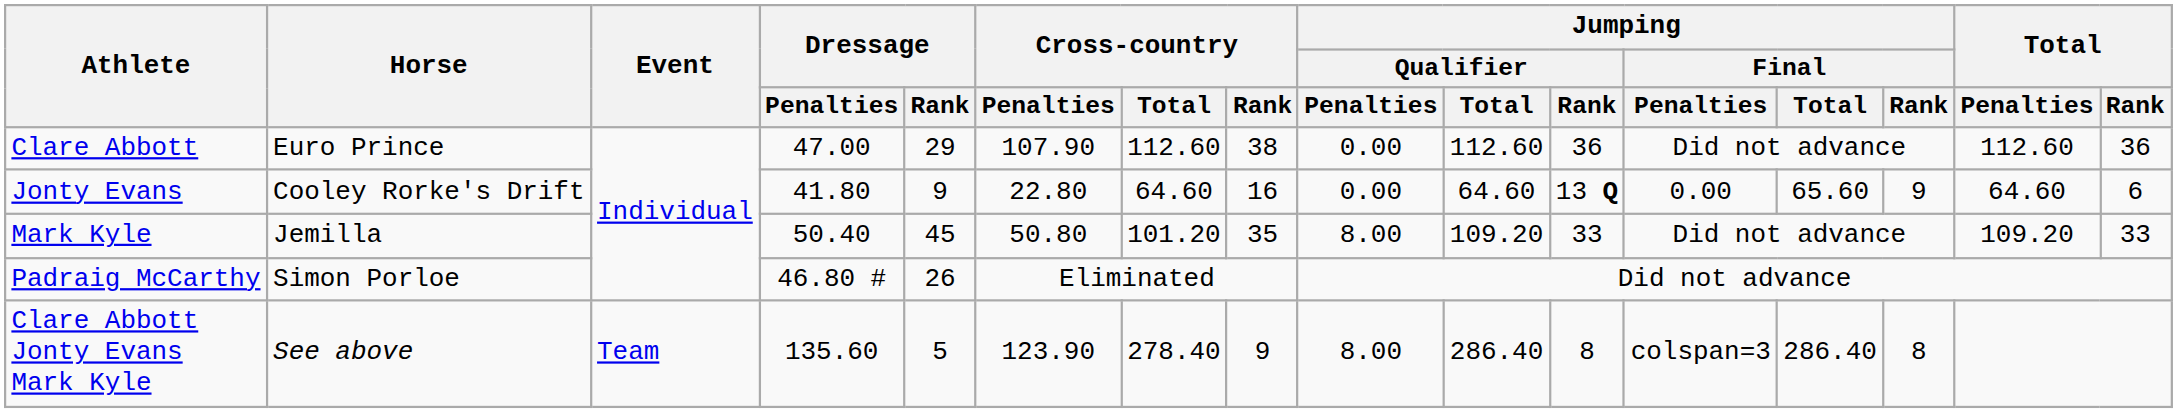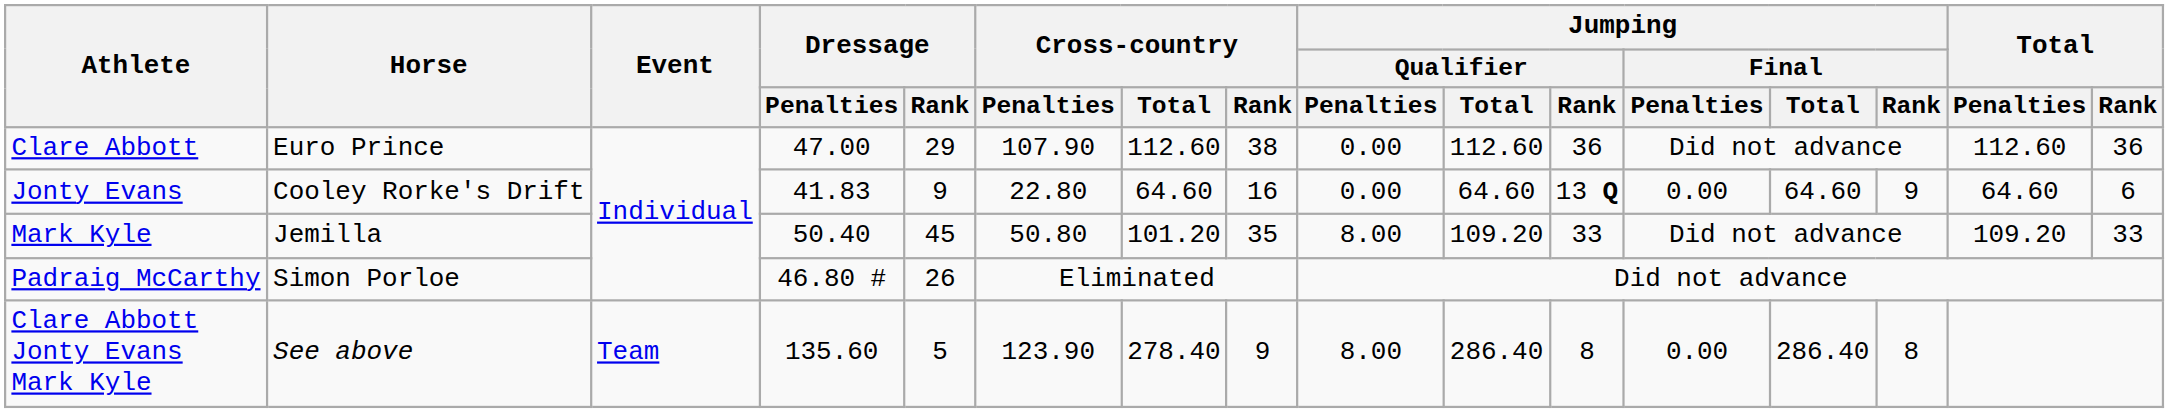(832, 191) 41.80 -> (832, 191) 41.83
(1830, 191) 65.60 -> (1823, 191) 64.60
(1701, 353) colspan=3 -> (1697, 353) 0.00
